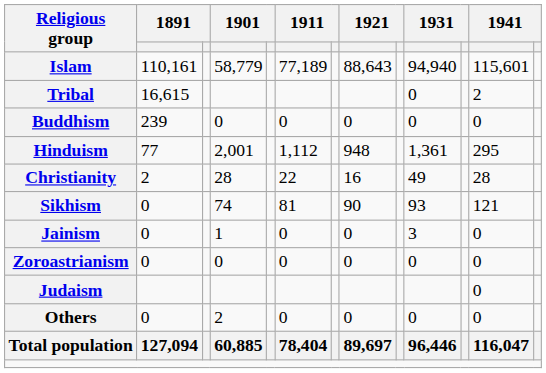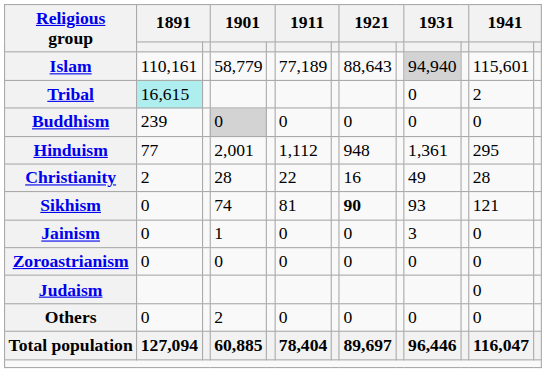(432, 66) no background -> (432, 66) lightgrey background
(165, 94) no background -> (165, 94) paleturquoise background
(219, 121) no background -> (219, 121) lightgrey background
(352, 205) normal -> (352, 205) bold
